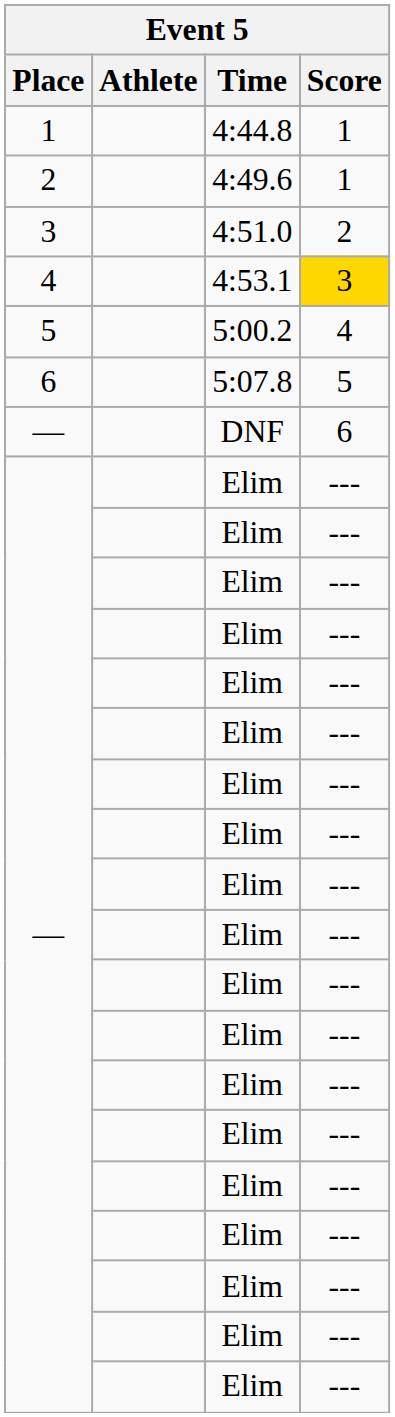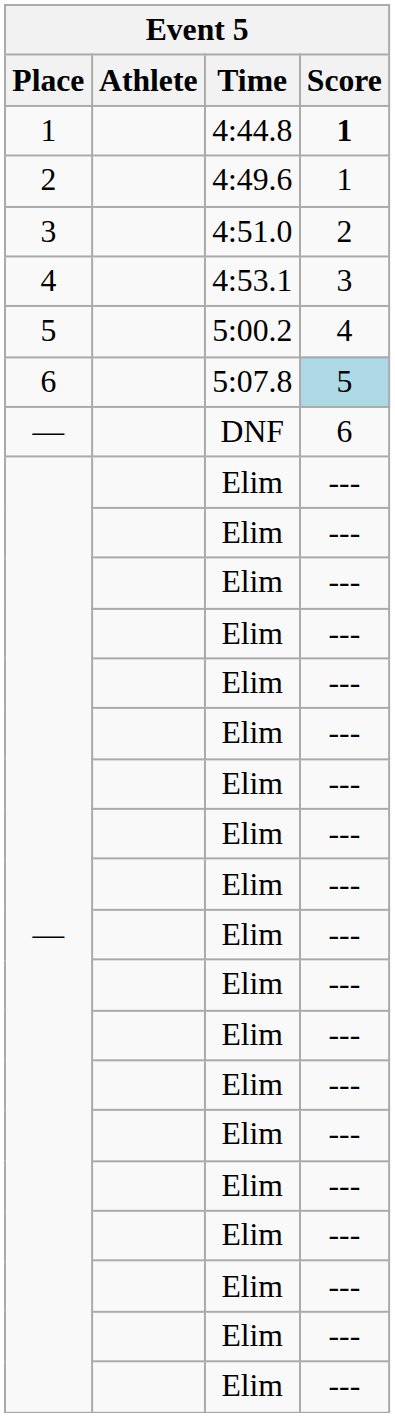(344, 130) normal -> (344, 130) bold
(344, 280) gold background -> (344, 280) no background
(344, 381) no background -> (344, 381) lightblue background
